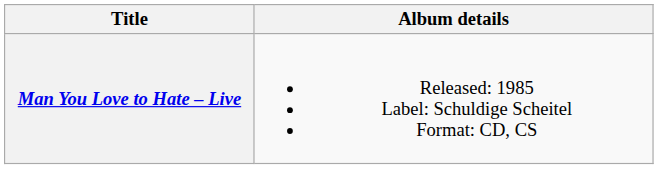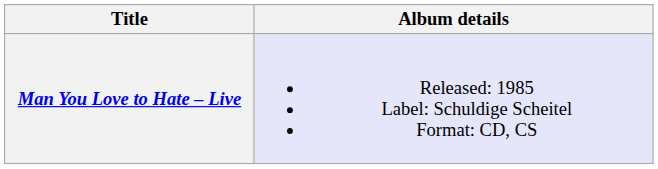(454, 109) no background -> (454, 109) lavender background
